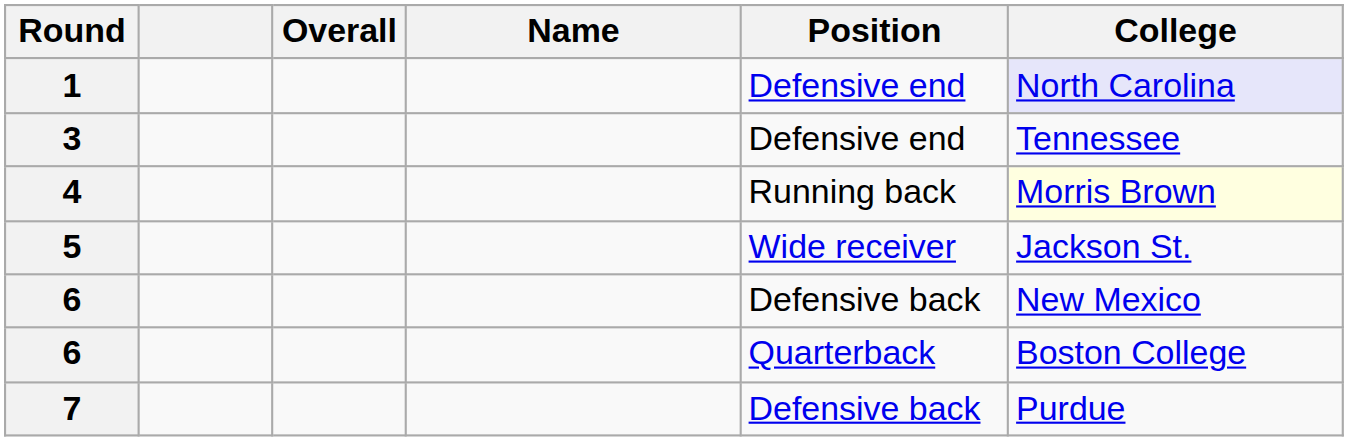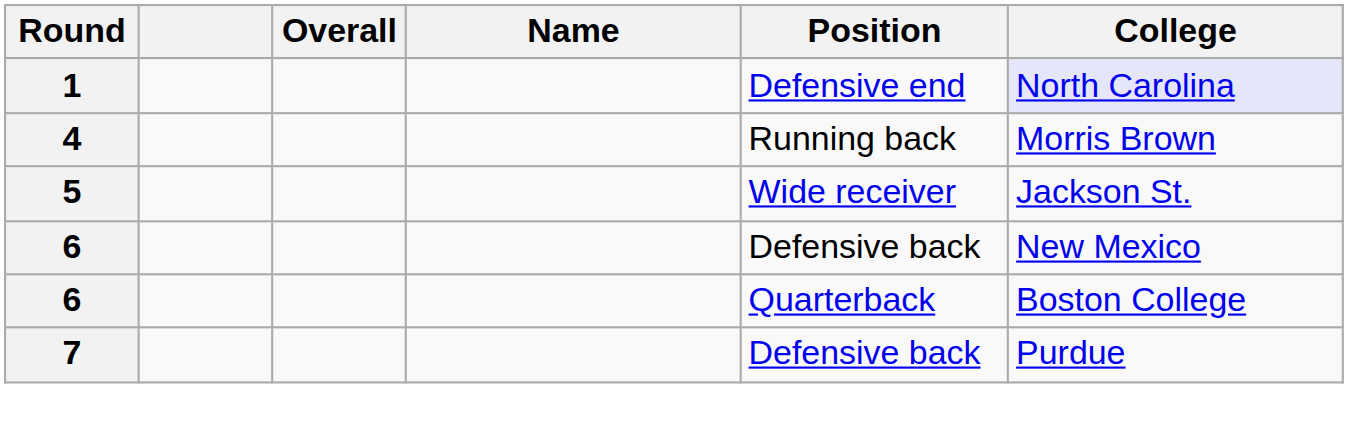- row: (72, 138)
(1116, 192) lightyellow background -> (1116, 138) no background
